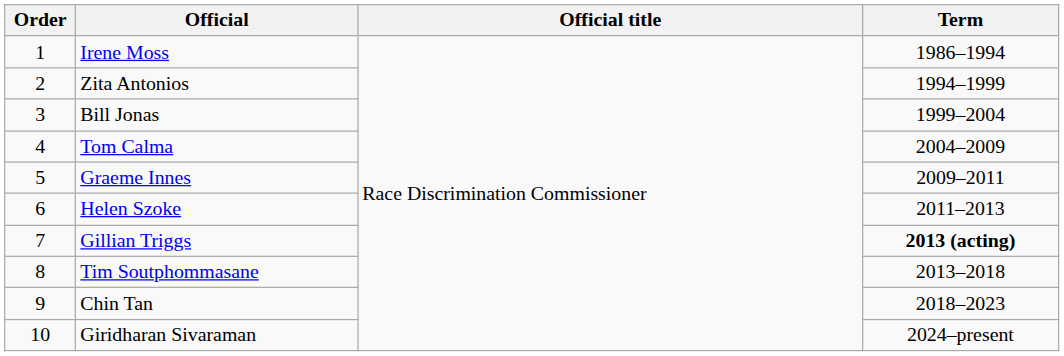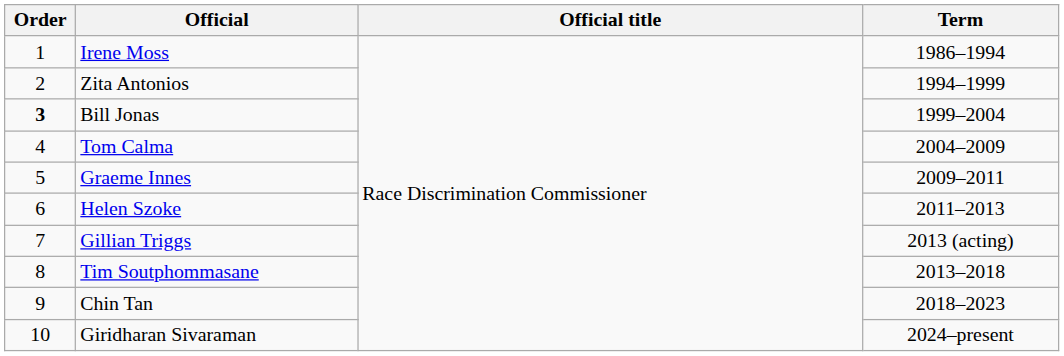(40, 114) normal -> (40, 114) bold
(960, 240) bold -> (960, 240) normal
